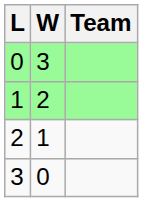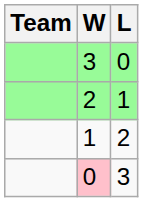columns swapped: (101, 23) <-> (18, 23)
(43, 176) no background -> (90, 176) pink background
